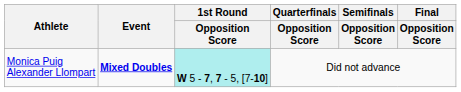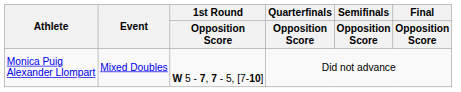(136, 68) bold -> (134, 68) normal
(223, 79) paleturquoise background -> (218, 79) no background
